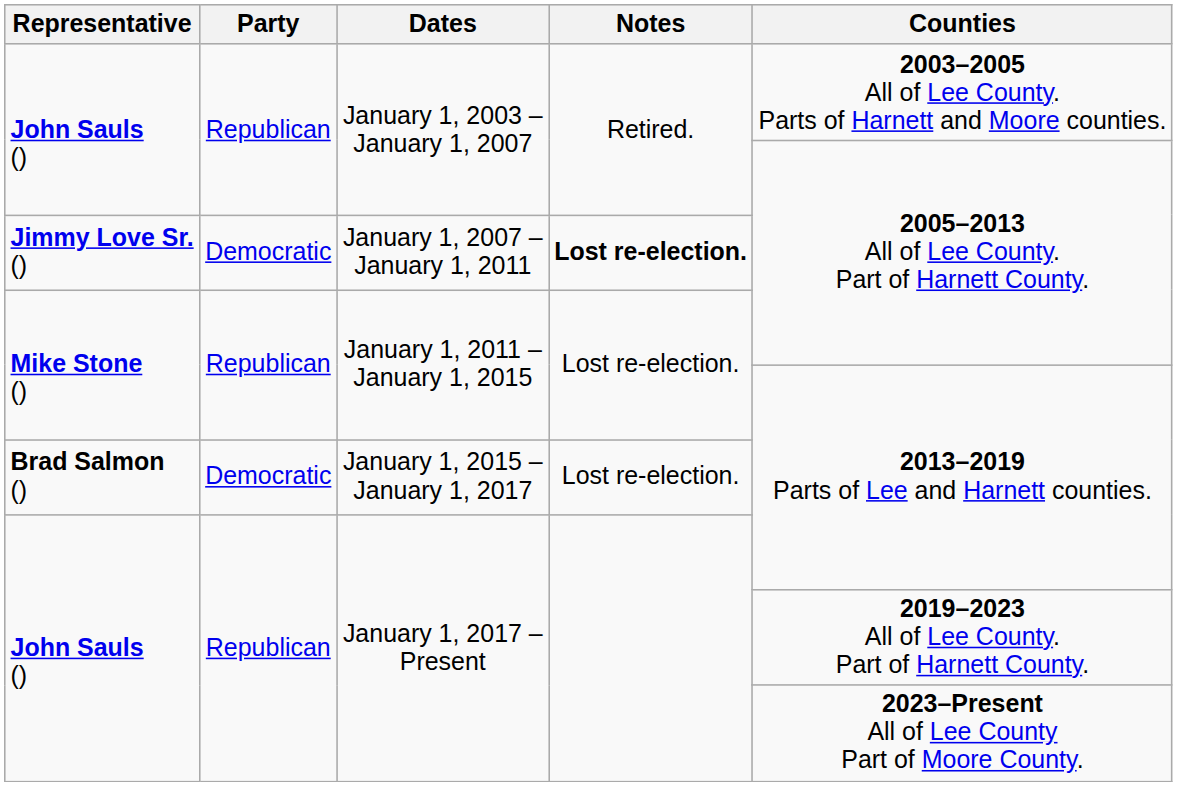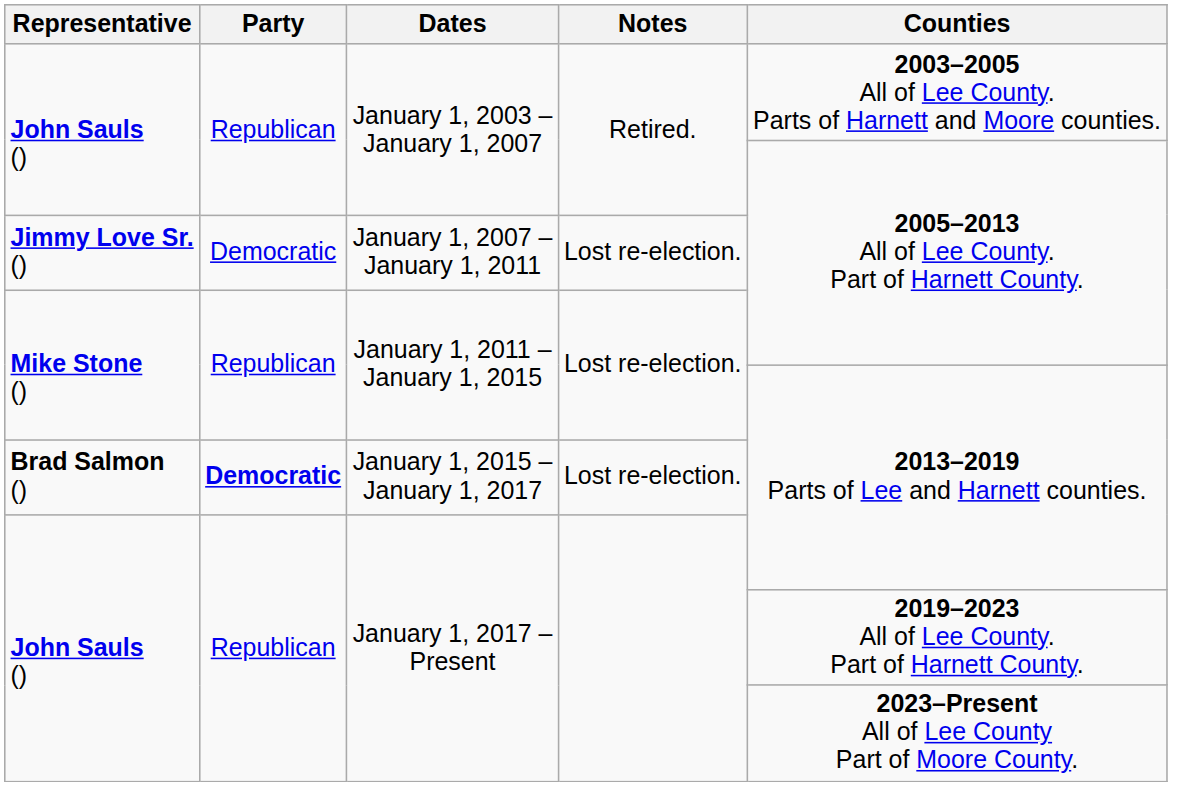(651, 252) bold -> (653, 252) normal
(268, 476) normal -> (273, 476) bold
